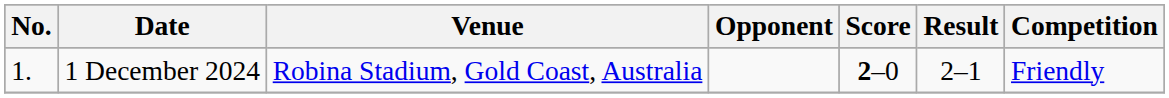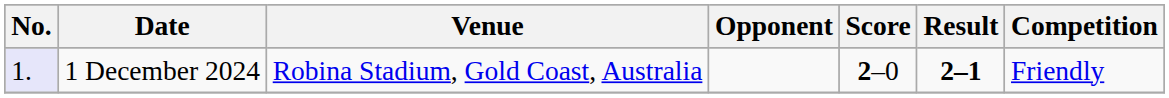(22, 69) no background -> (22, 69) lavender background
(961, 69) normal -> (961, 69) bold
